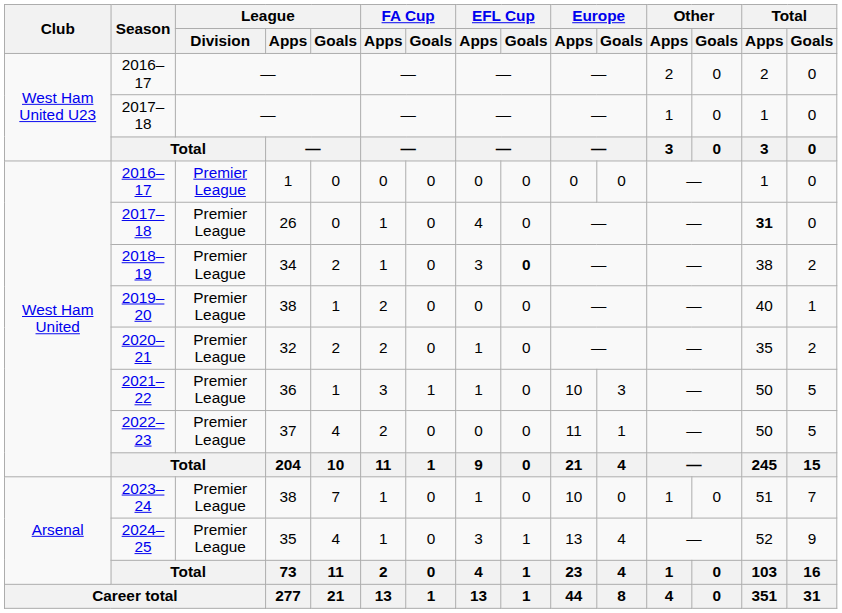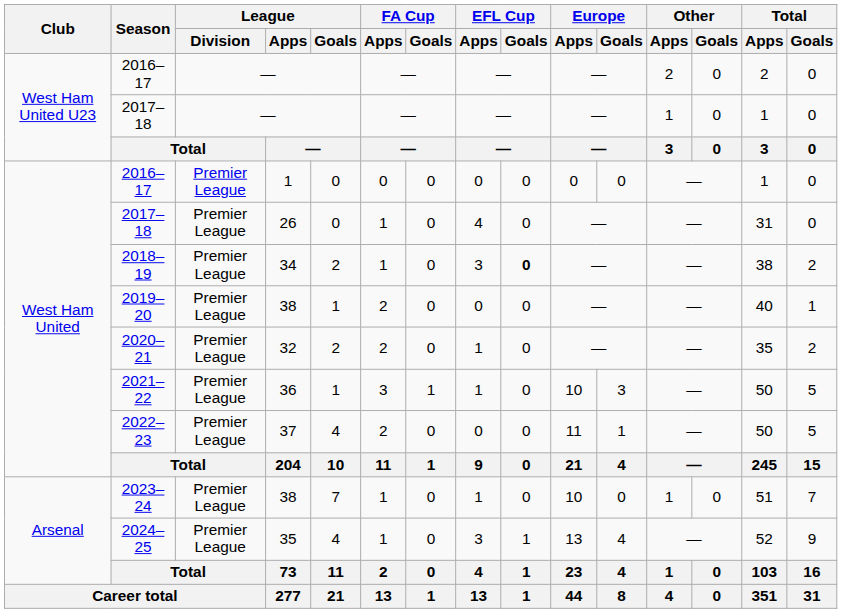(764, 223) bold -> (764, 223) normal
